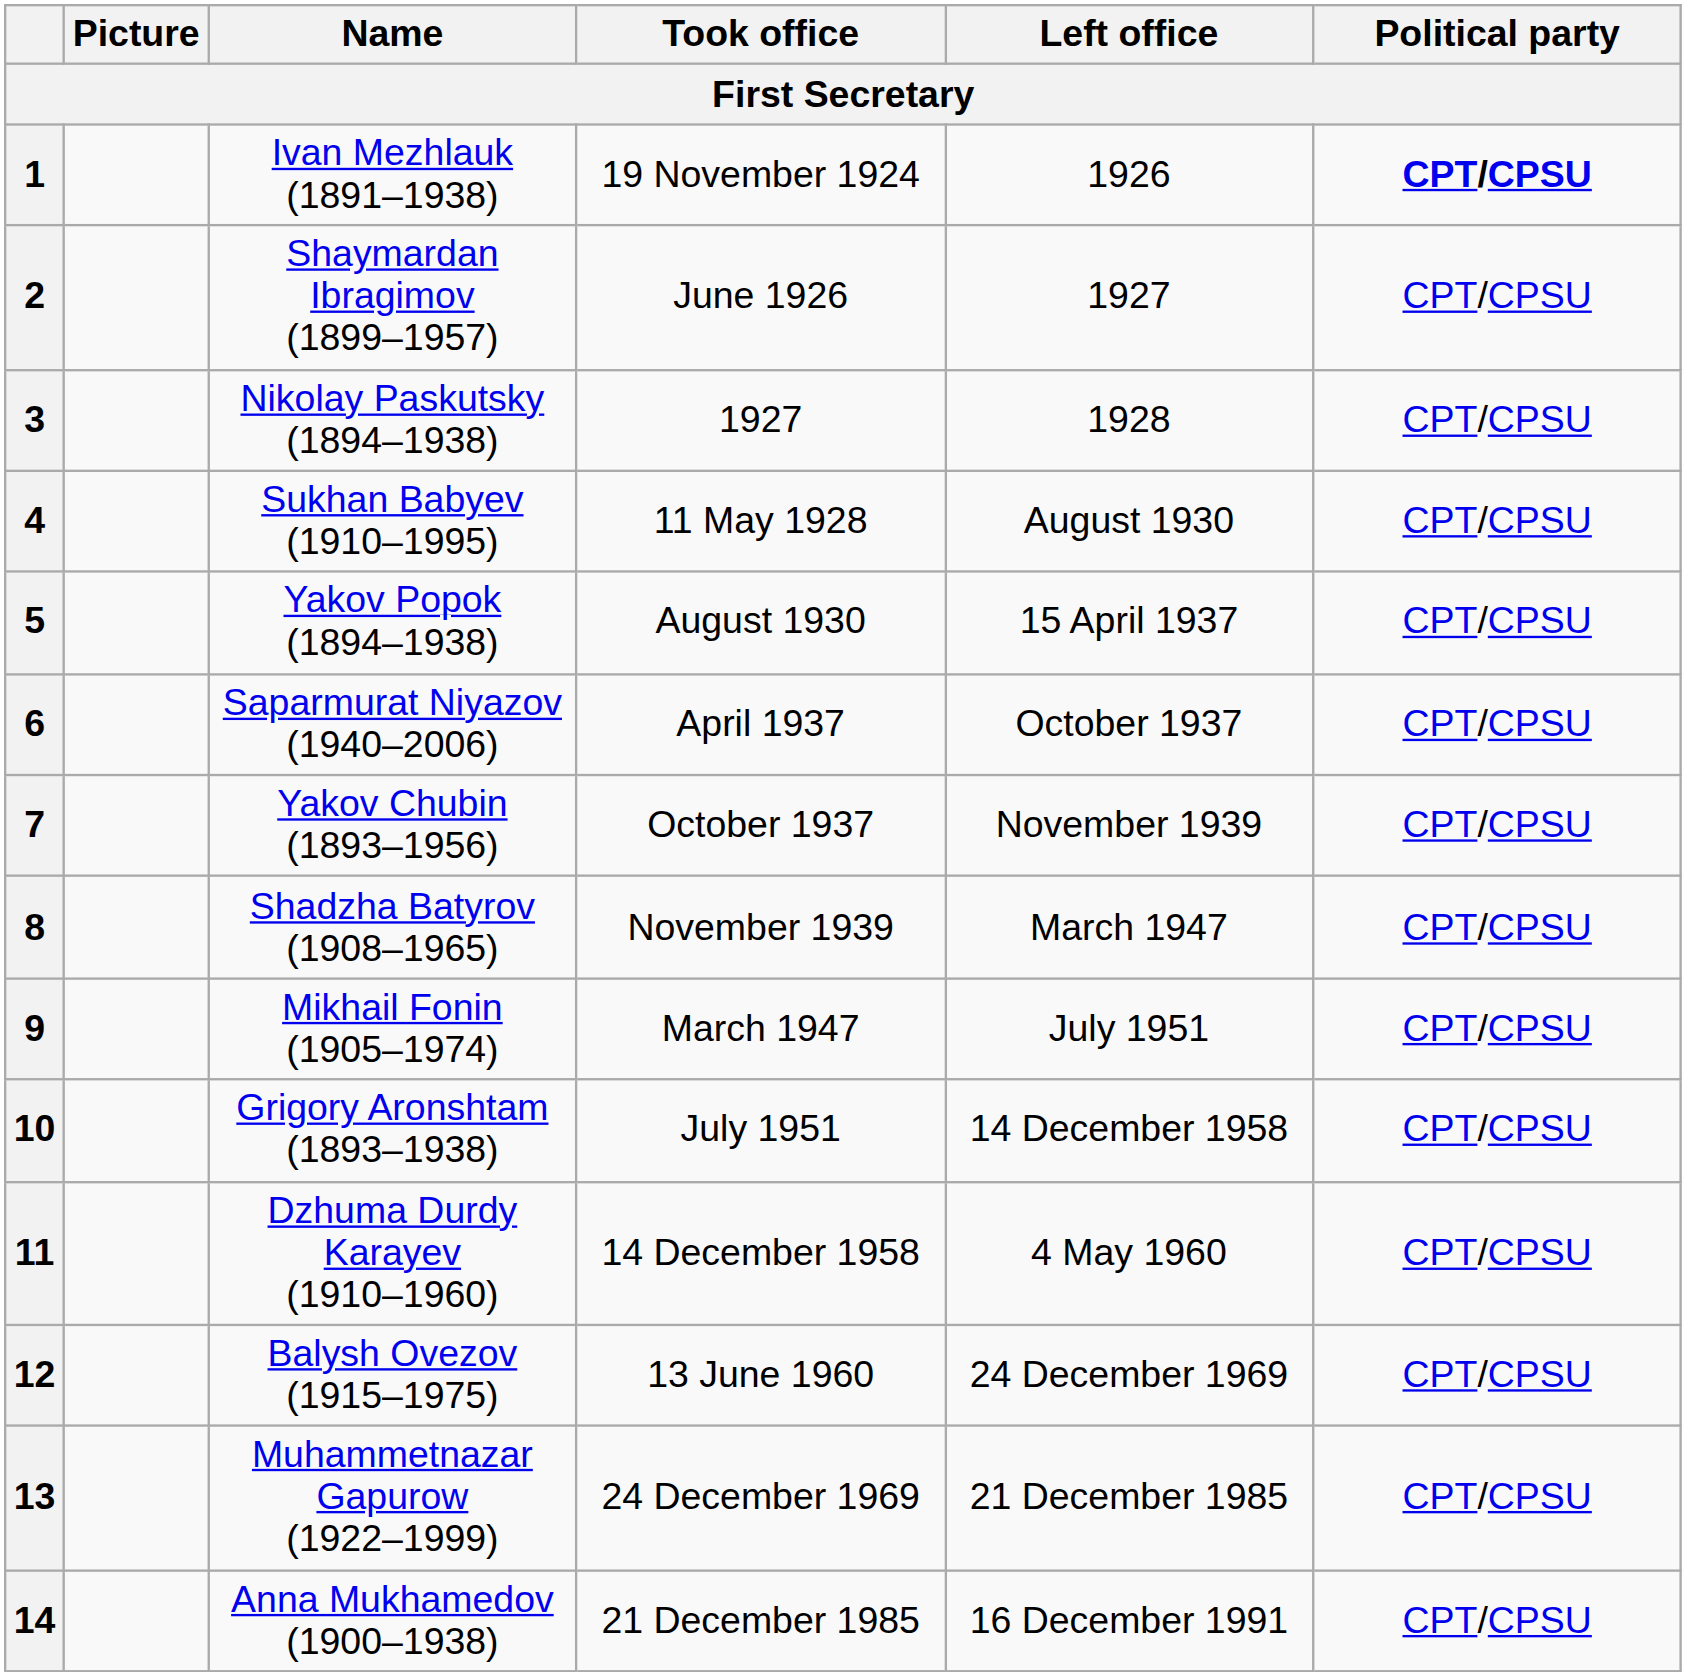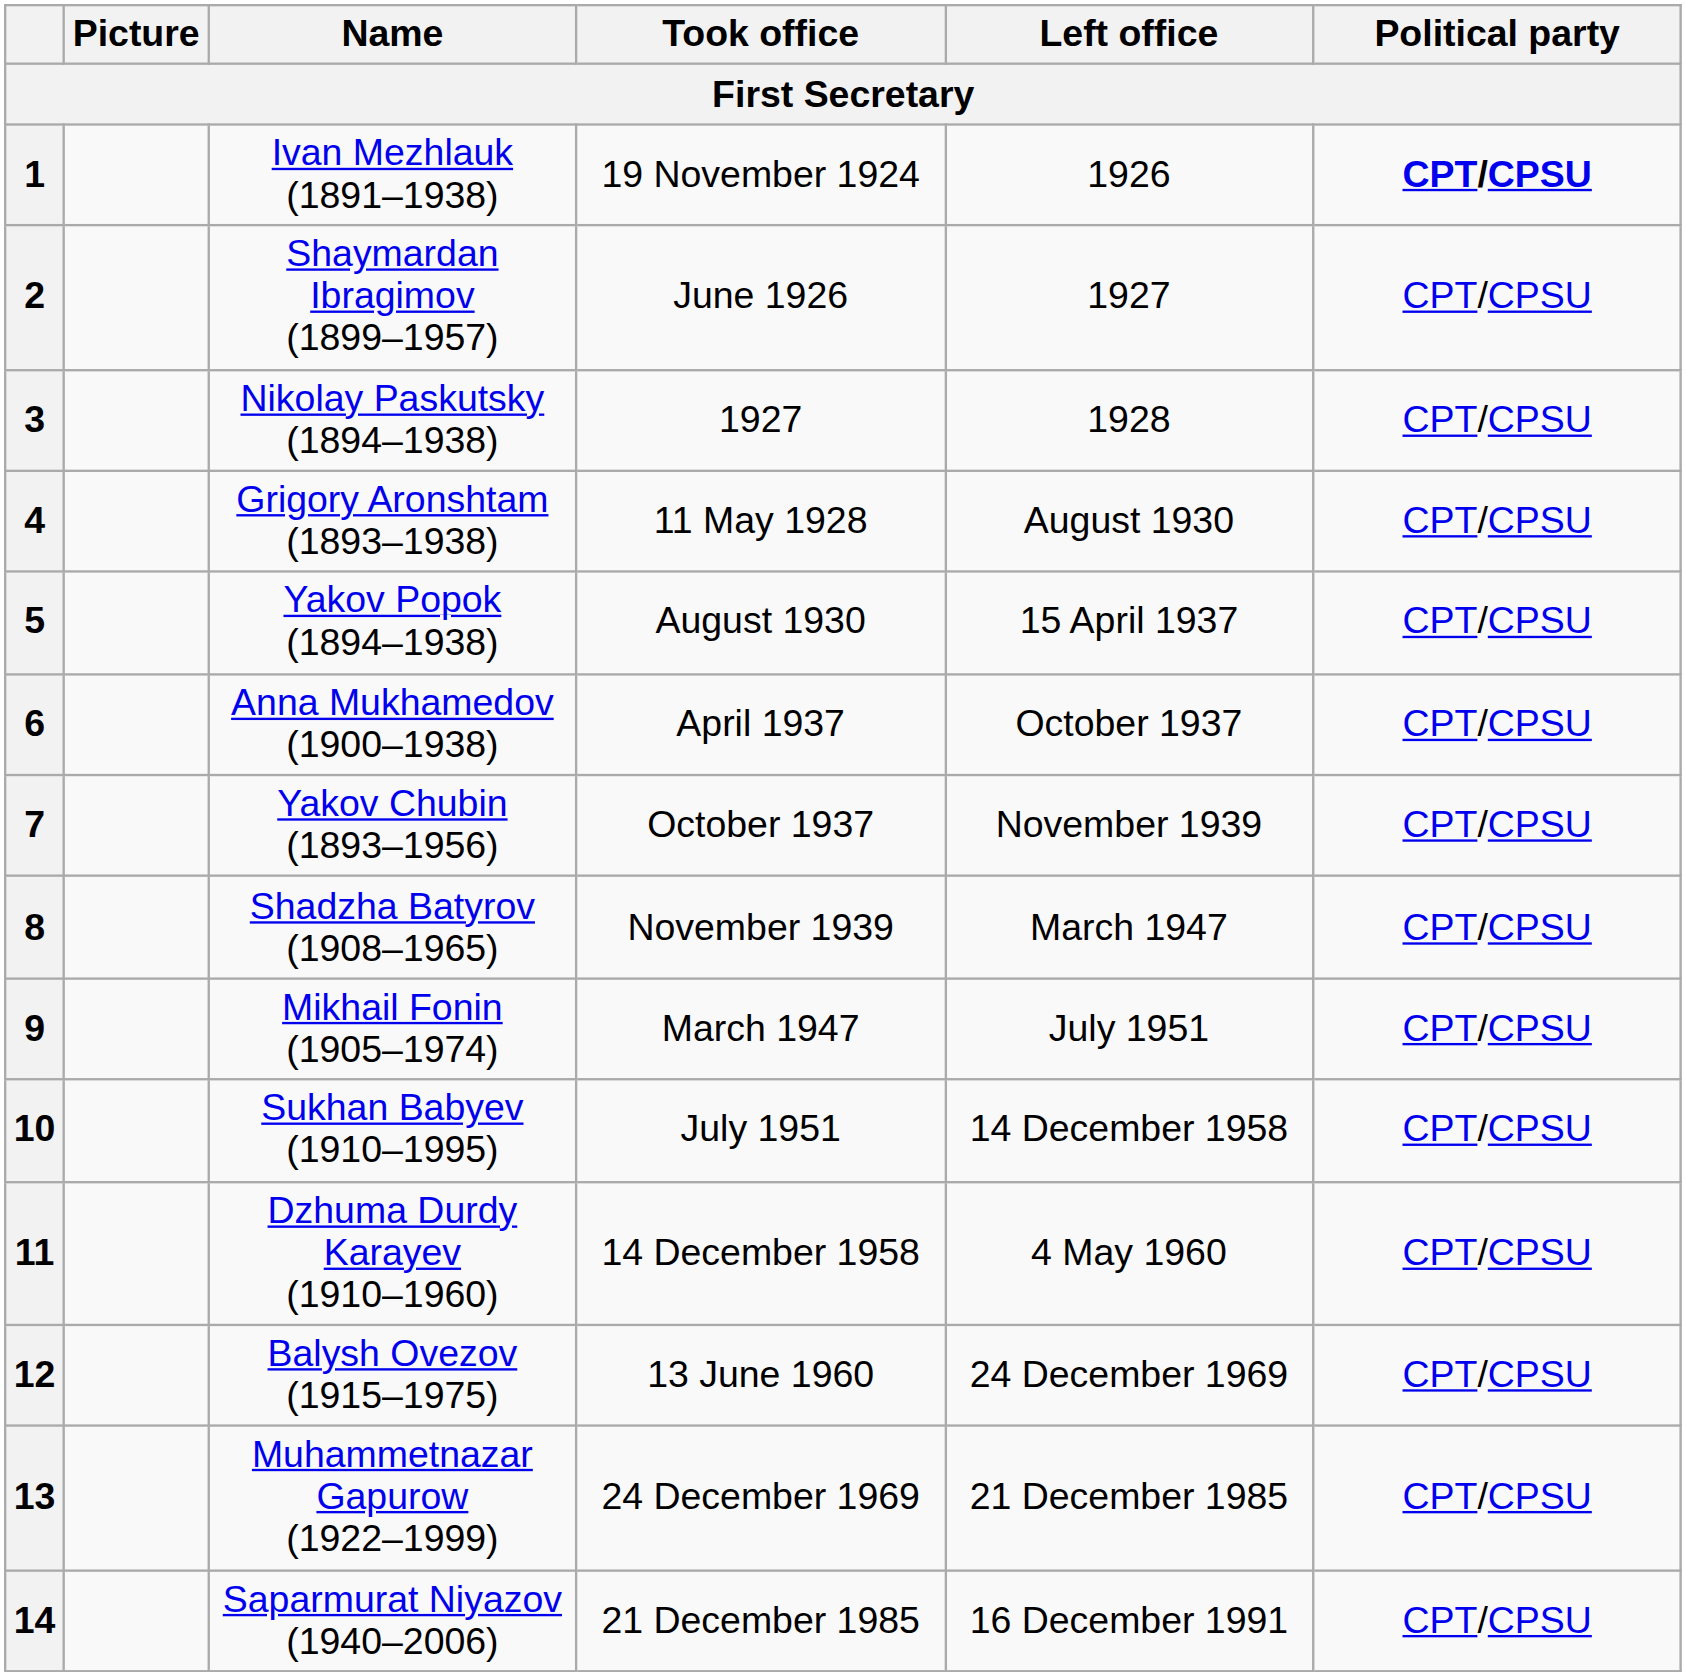(392, 520) Sukhan Babyev (1910–1995) -> (392, 520) Grigory Aronshtam (1893–1938)
(392, 723) Saparmurat Niyazov (1940–2006) -> (392, 723) Anna Mukhamedov (1900–1938)
(392, 1129) Grigory Aronshtam (1893–1938) -> (392, 1129) Sukhan Babyev (1910–1995)
(392, 1619) Anna Mukhamedov (1900–1938) -> (392, 1619) Saparmurat Niyazov (1940–2006)
